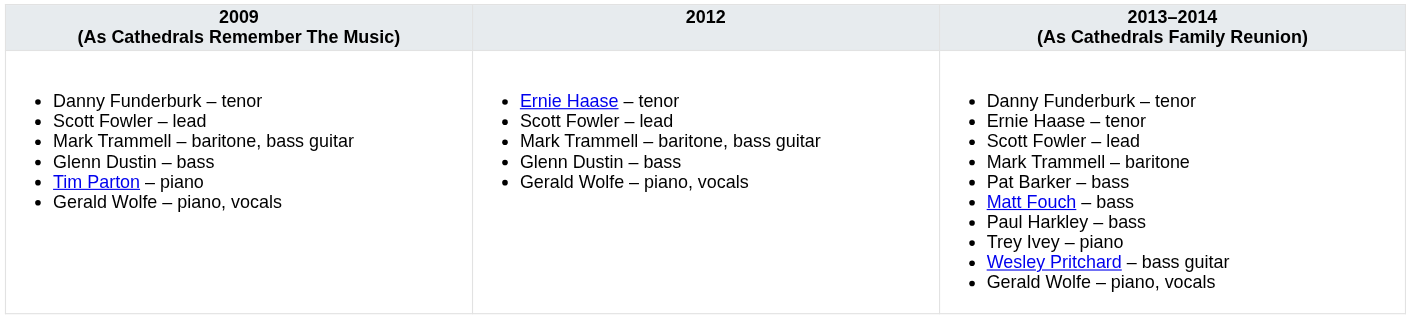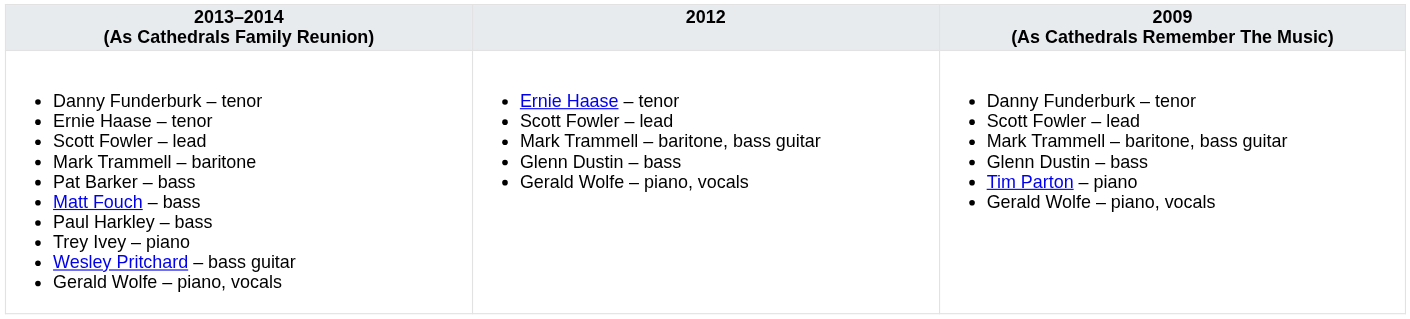columns swapped: (239, 27) <-> (1172, 27)
